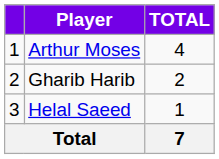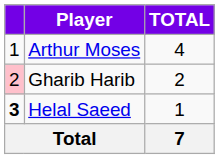(14, 79) no background -> (14, 79) pink background
(14, 109) normal -> (14, 109) bold
